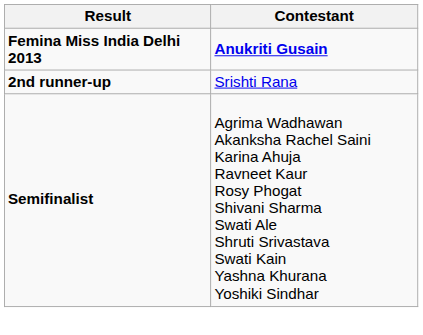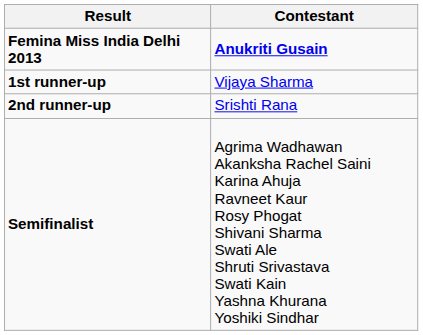+ row: (57, 81)
